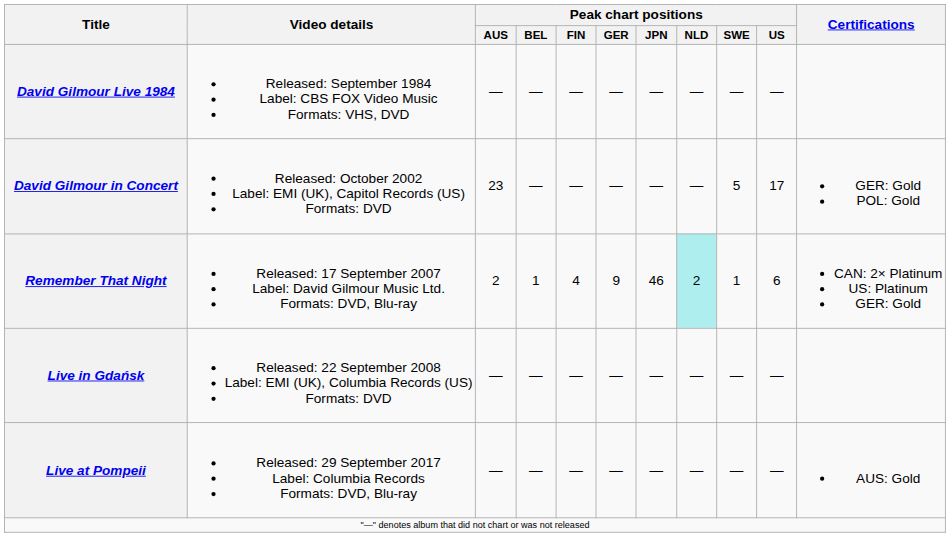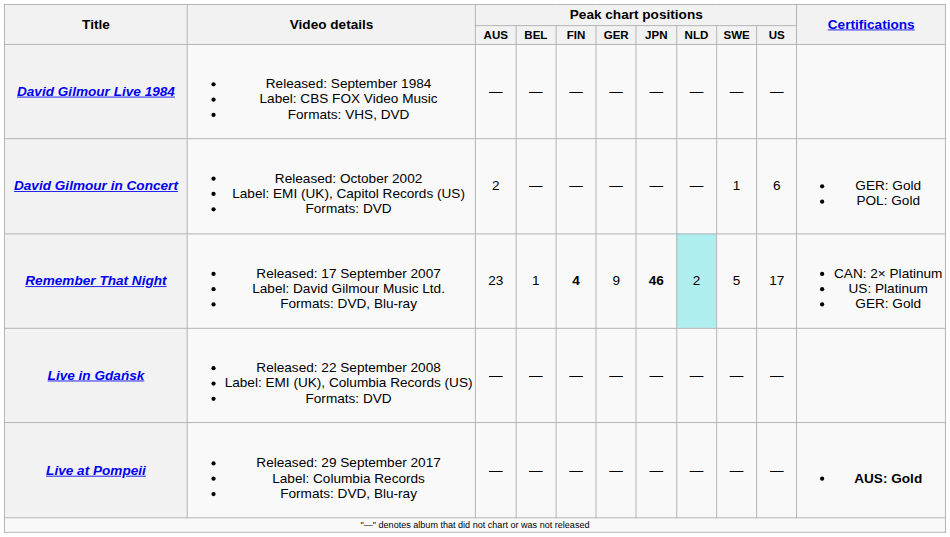(496, 186) 23 -> (496, 186) 2
(737, 186) 5 -> (737, 186) 1
(777, 186) 17 -> (777, 186) 6
(496, 280) 2 -> (496, 280) 23
(576, 280) normal -> (576, 280) bold
(656, 280) normal -> (656, 280) bold
(737, 280) 1 -> (737, 280) 5
(777, 280) 6 -> (777, 280) 17
(871, 478) normal -> (871, 478) bold
